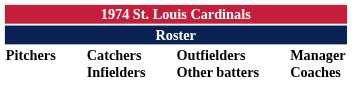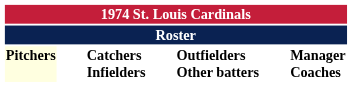(31, 55) no background -> (31, 55) lightyellow background
